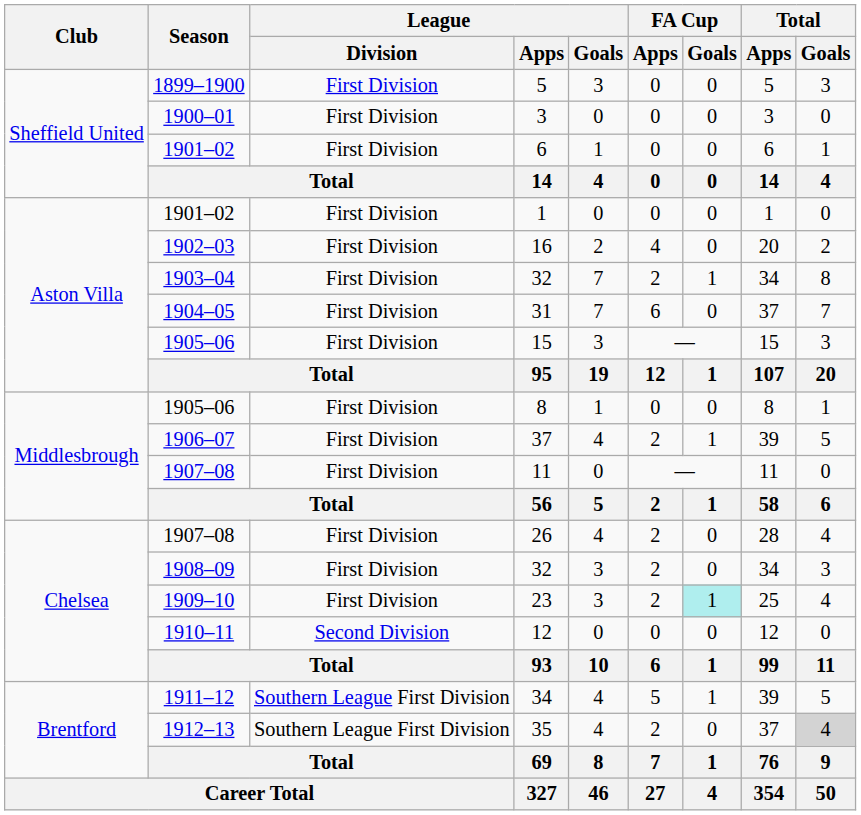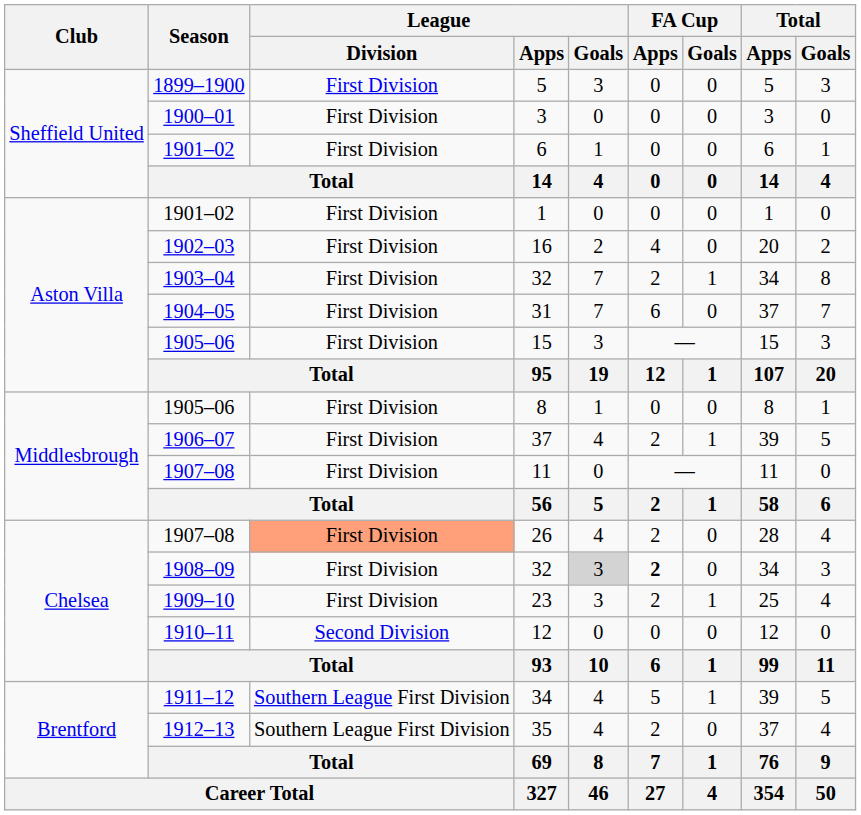(382, 536) no background -> (382, 536) lightsalmon background
(598, 568) no background -> (598, 568) lightgrey background
(655, 568) normal -> (655, 568) bold
(712, 600) paleturquoise background -> (712, 600) no background
(826, 729) lightgrey background -> (826, 729) no background
